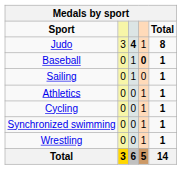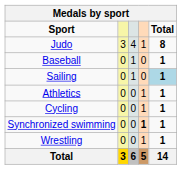(133, 45) bold -> (133, 45) normal
(144, 61) bold -> (144, 61) normal
(163, 77) no background -> (163, 77) lightblue background
(144, 124) normal -> (144, 124) bold
